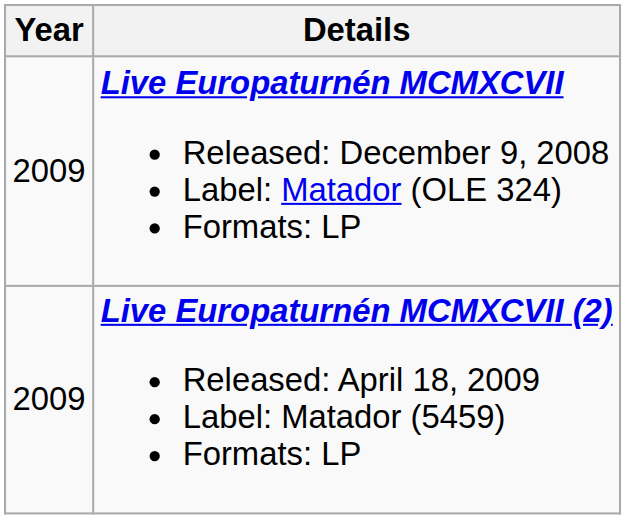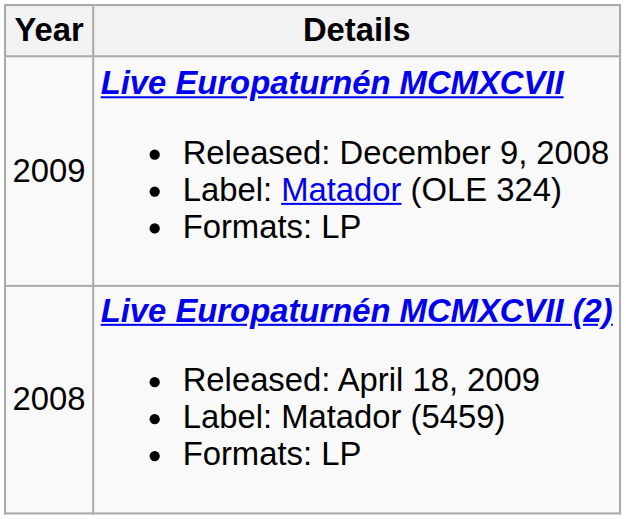(49, 398) 2009 -> (49, 398) 2008
